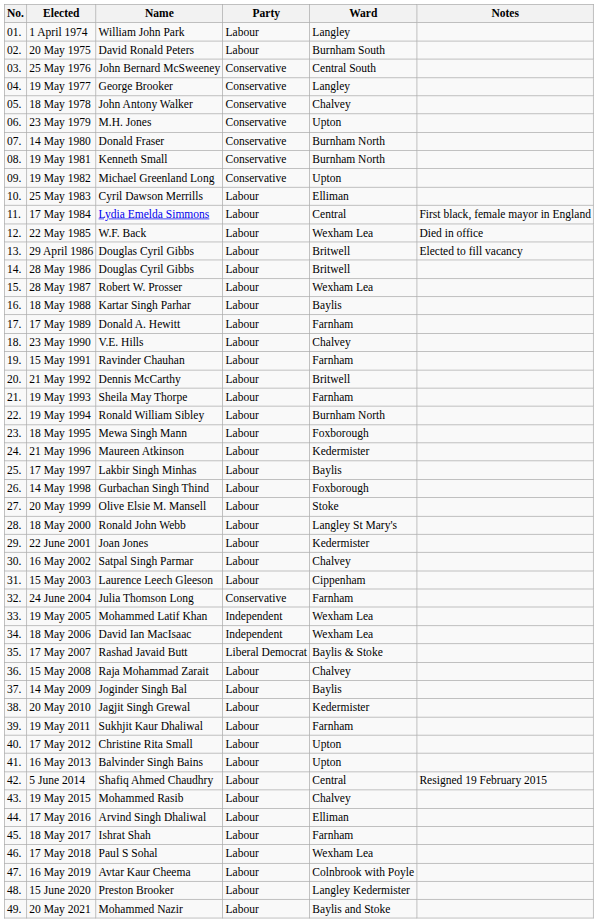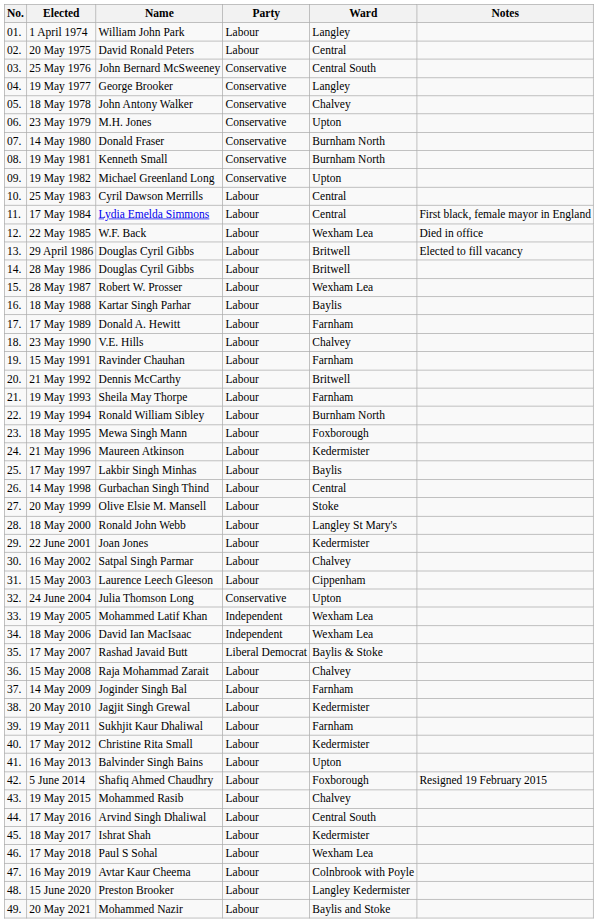(349, 50) Burnham South -> (329, 50) Central
(331, 196) Elliman -> (329, 196) Central
(341, 488) Foxborough -> (329, 488) Central
(333, 598) Farnham -> (327, 598) Upton
(327, 689) Baylis -> (333, 689) Farnham
(327, 744) Upton -> (341, 744) Kedermister
(329, 780) Central -> (341, 780) Foxborough
(331, 817) Elliman -> (344, 817) Central South
(333, 835) Farnham -> (341, 835) Kedermister
